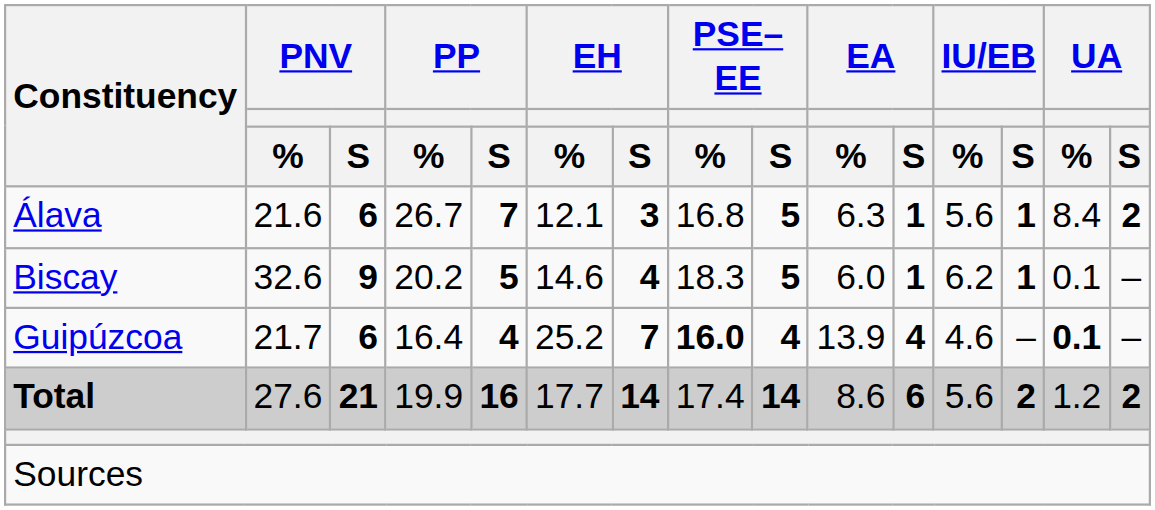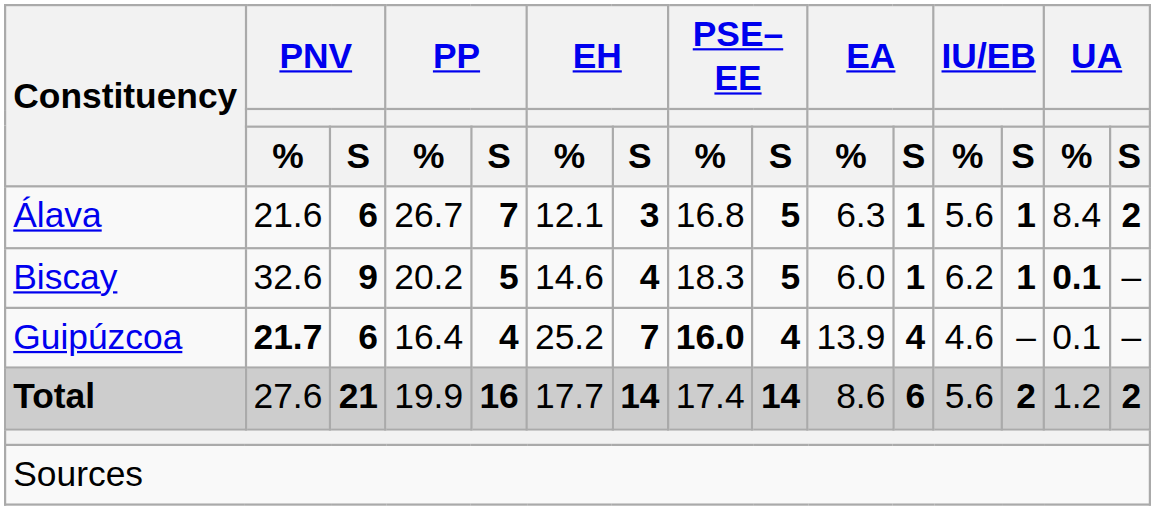(1077, 276) normal -> (1077, 276) bold
(288, 337) normal -> (288, 337) bold
(1077, 337) bold -> (1077, 337) normal
